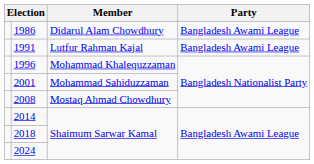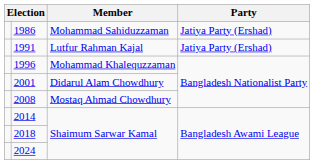(107, 30) Didarul Alam Chowdhury -> (109, 30) Mohammad Sahiduzzaman
(240, 30) Bangladesh Awami League -> (226, 30) Jatiya Party (Ershad)
(240, 47) Bangladesh Awami League -> (226, 47) Jatiya Party (Ershad)
(109, 82) Mohammad Sahiduzzaman -> (107, 82) Didarul Alam Chowdhury
